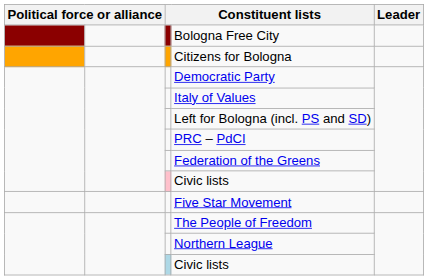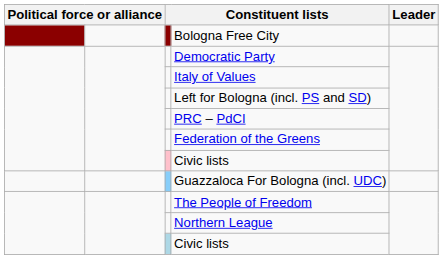- row: (45, 56)
- row: (45, 202)
+ row: (45, 181)
